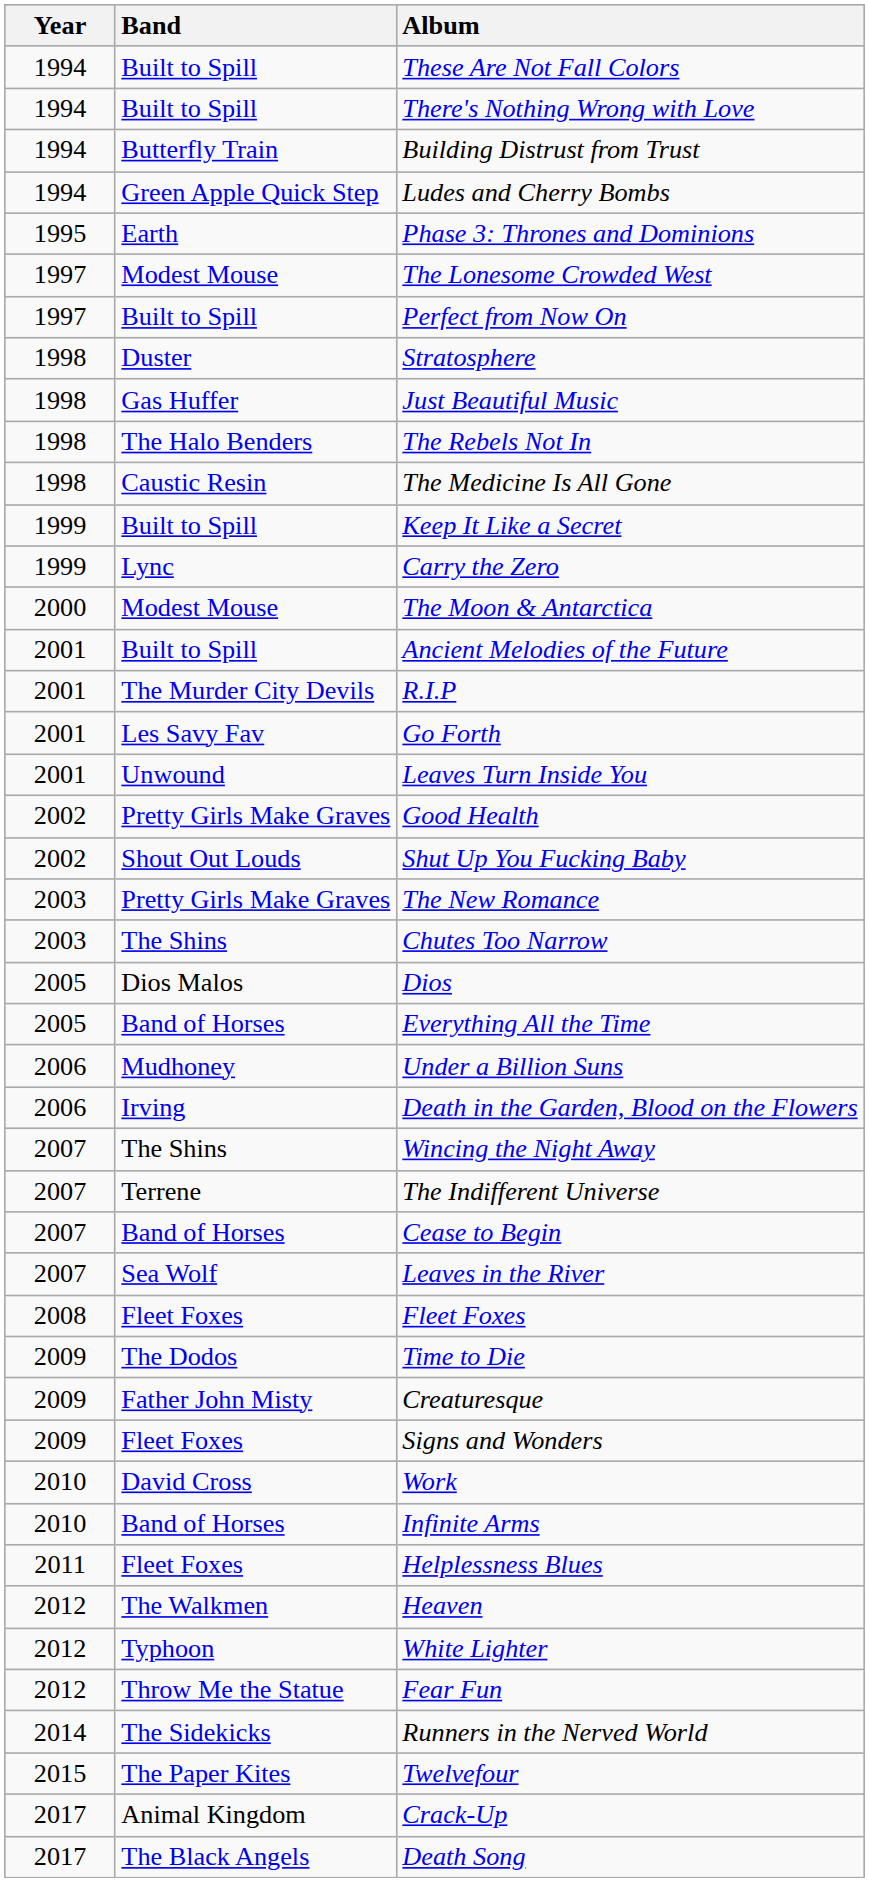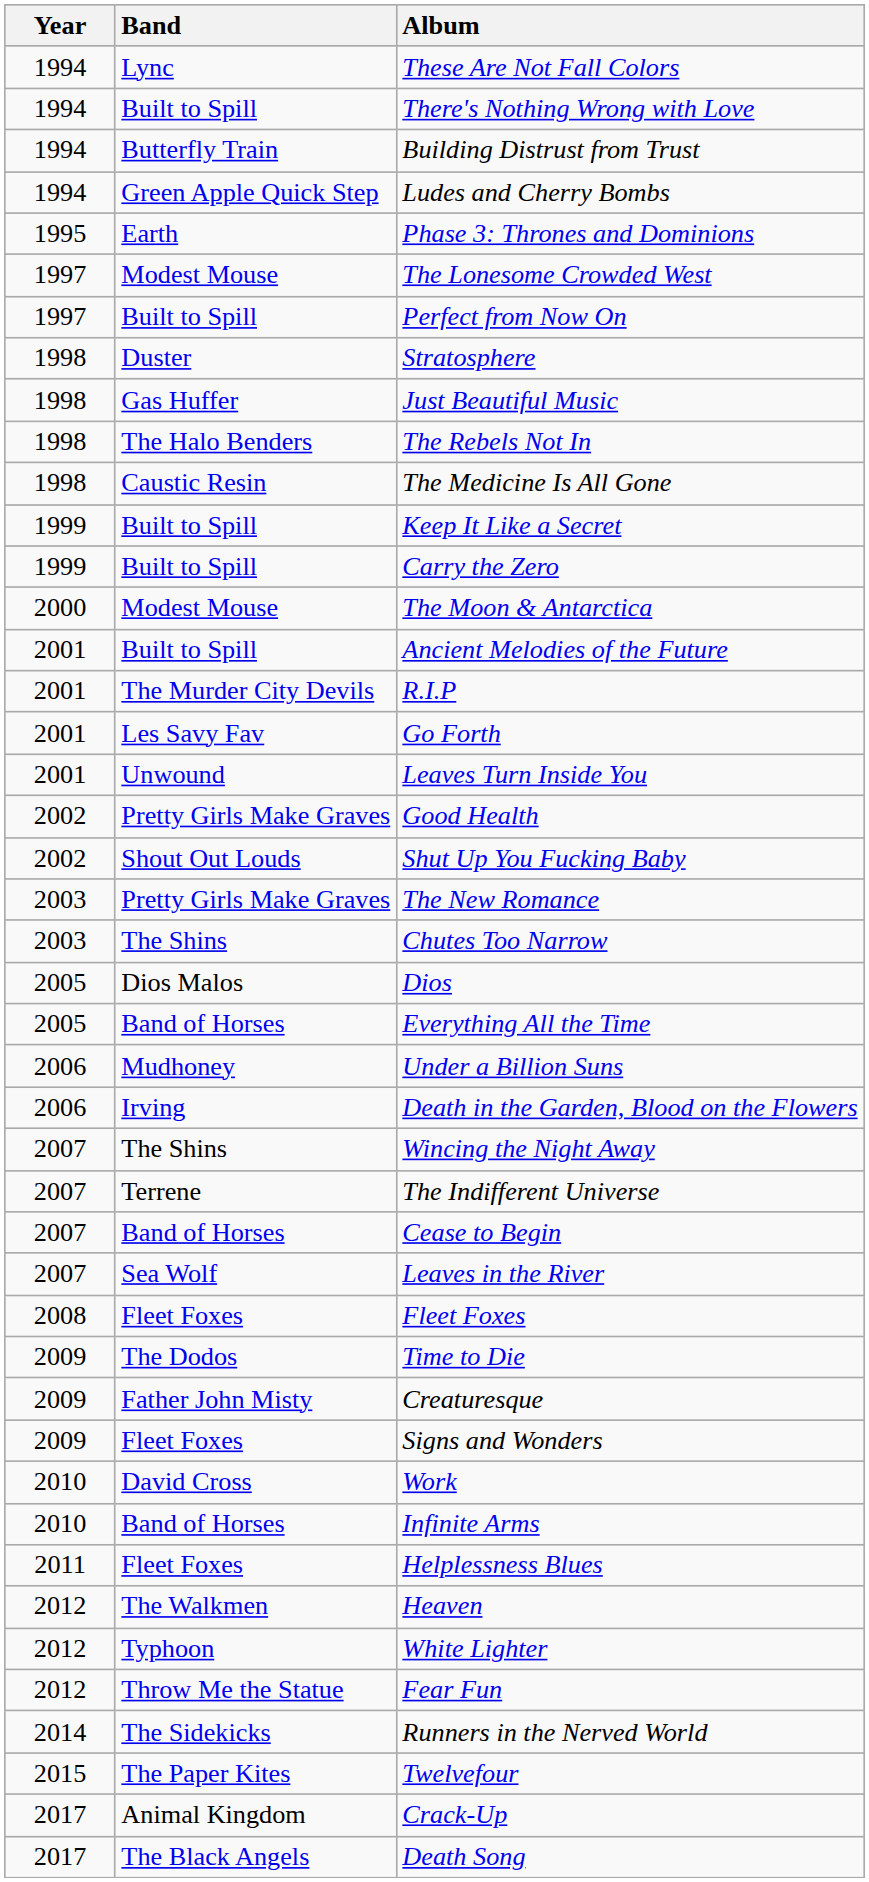(189, 66) Built to Spill -> (148, 66) Lync
(148, 566) Lync -> (189, 566) Built to Spill
